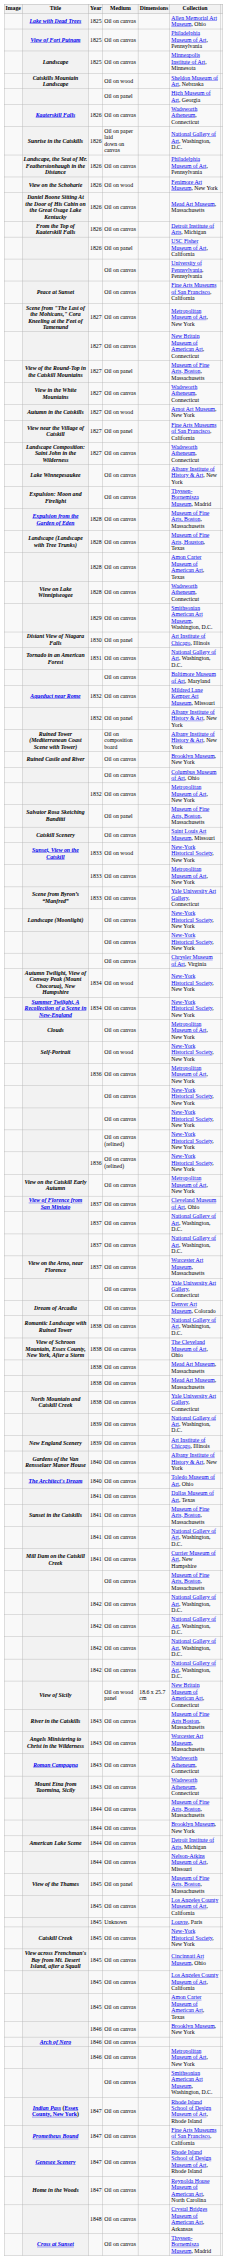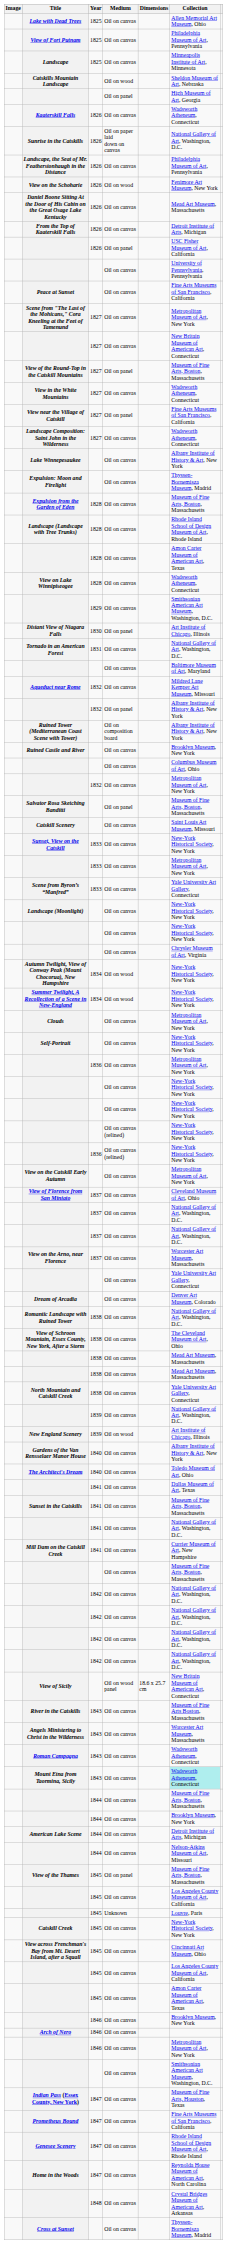- row: (55, 412)
(190, 542) Museum of Fine Arts, Houston, Texas -> (191, 529) Rhode Island School of Design Museum of Art, Rhode Island
(119, 853) Oil on wood -> (120, 844) Oil on canvas
(120, 1008) Oil on canvas -> (119, 999) Oil on wood
(119, 1052) Oil on wood -> (120, 1043) Oil on canvas
(120, 1443) Oil on canvas -> (119, 1434) Oil on wood
(185, 1787) no background -> (185, 1778) paleturquoise background
(191, 2111) Rhode Island School of Design Museum of Art, Rhode Island -> (190, 2099) Museum of Fine Arts, Houston, Texas
